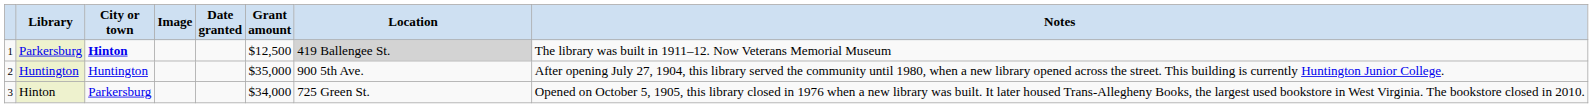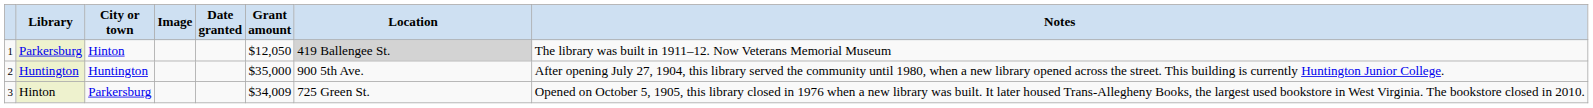(108, 50) bold -> (106, 50) normal
(270, 50) $12,500 -> (270, 50) $12,050
(270, 92) $34,000 -> (270, 92) $34,009
